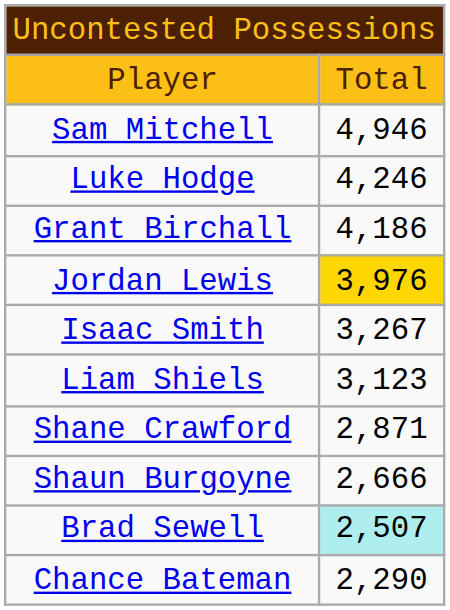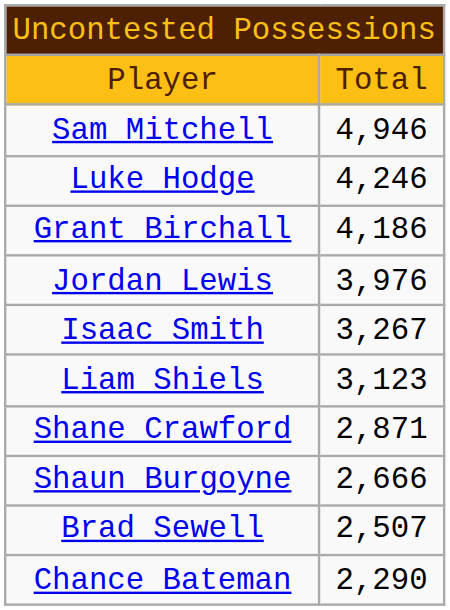(382, 280) gold background -> (382, 280) no background
(382, 530) paleturquoise background -> (382, 530) no background
